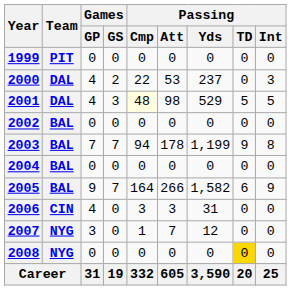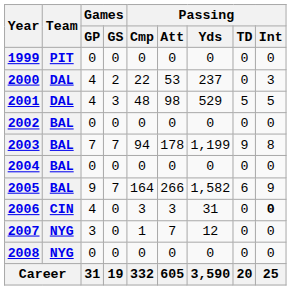(142, 102) lightyellow background -> (142, 102) no background
(271, 210) normal -> (271, 210) bold
(245, 253) gold background -> (245, 253) no background
